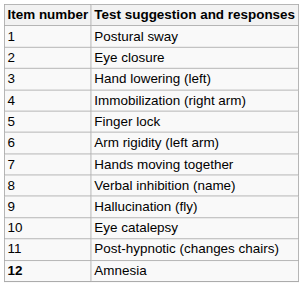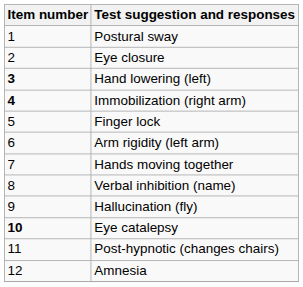(11, 79) normal -> (11, 79) bold
(11, 100) normal -> (11, 100) bold
(15, 228) normal -> (15, 228) bold
(15, 270) bold -> (15, 270) normal
